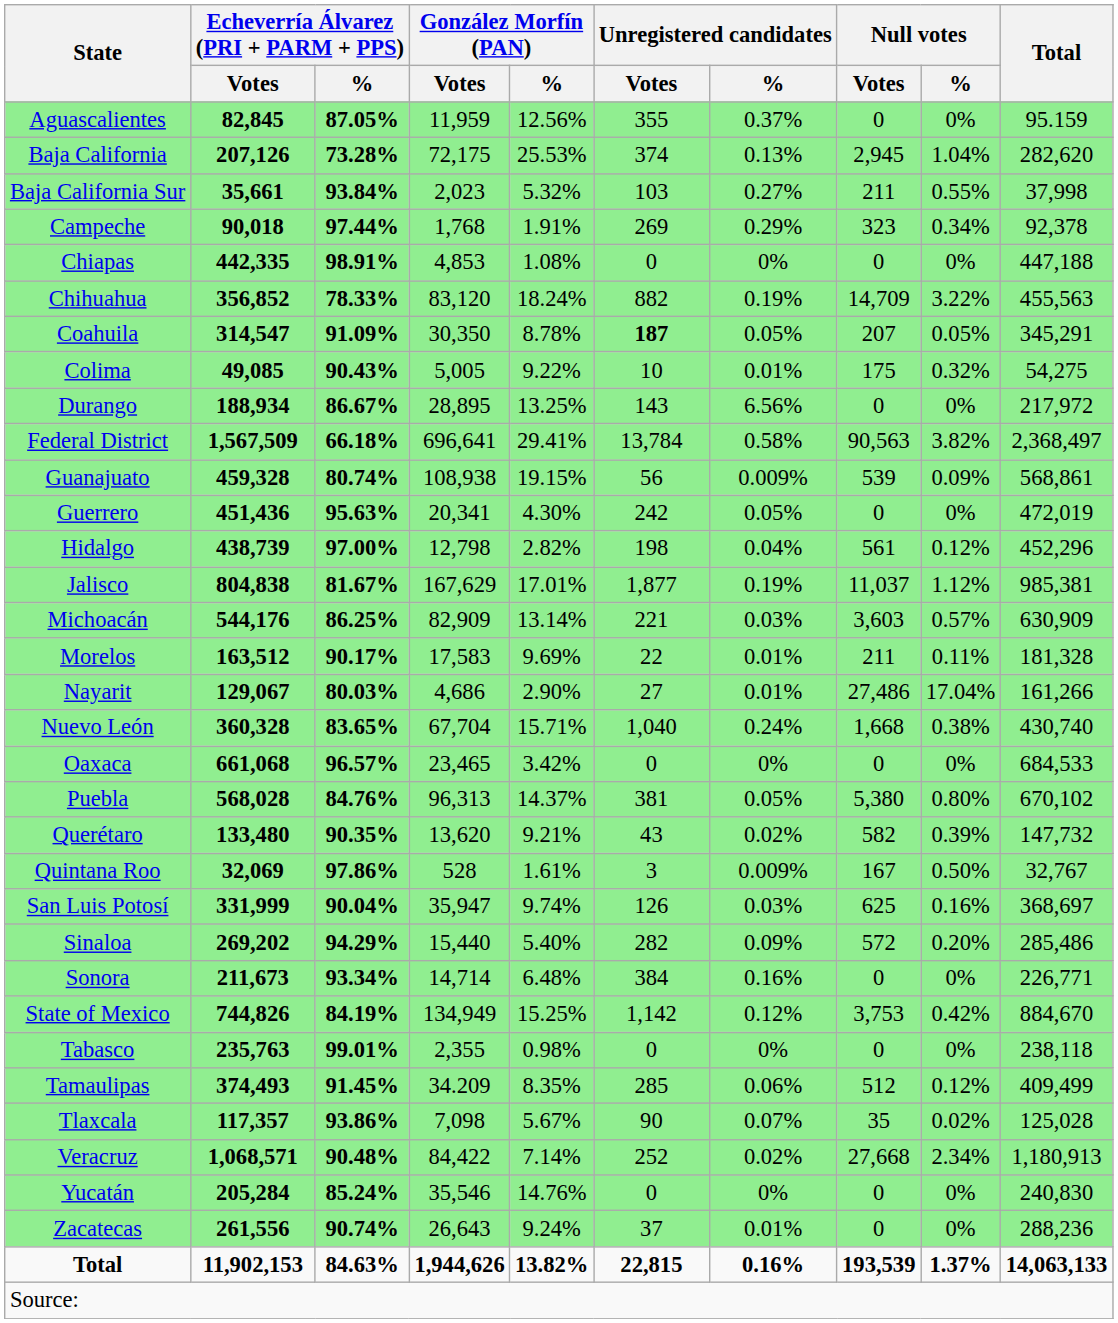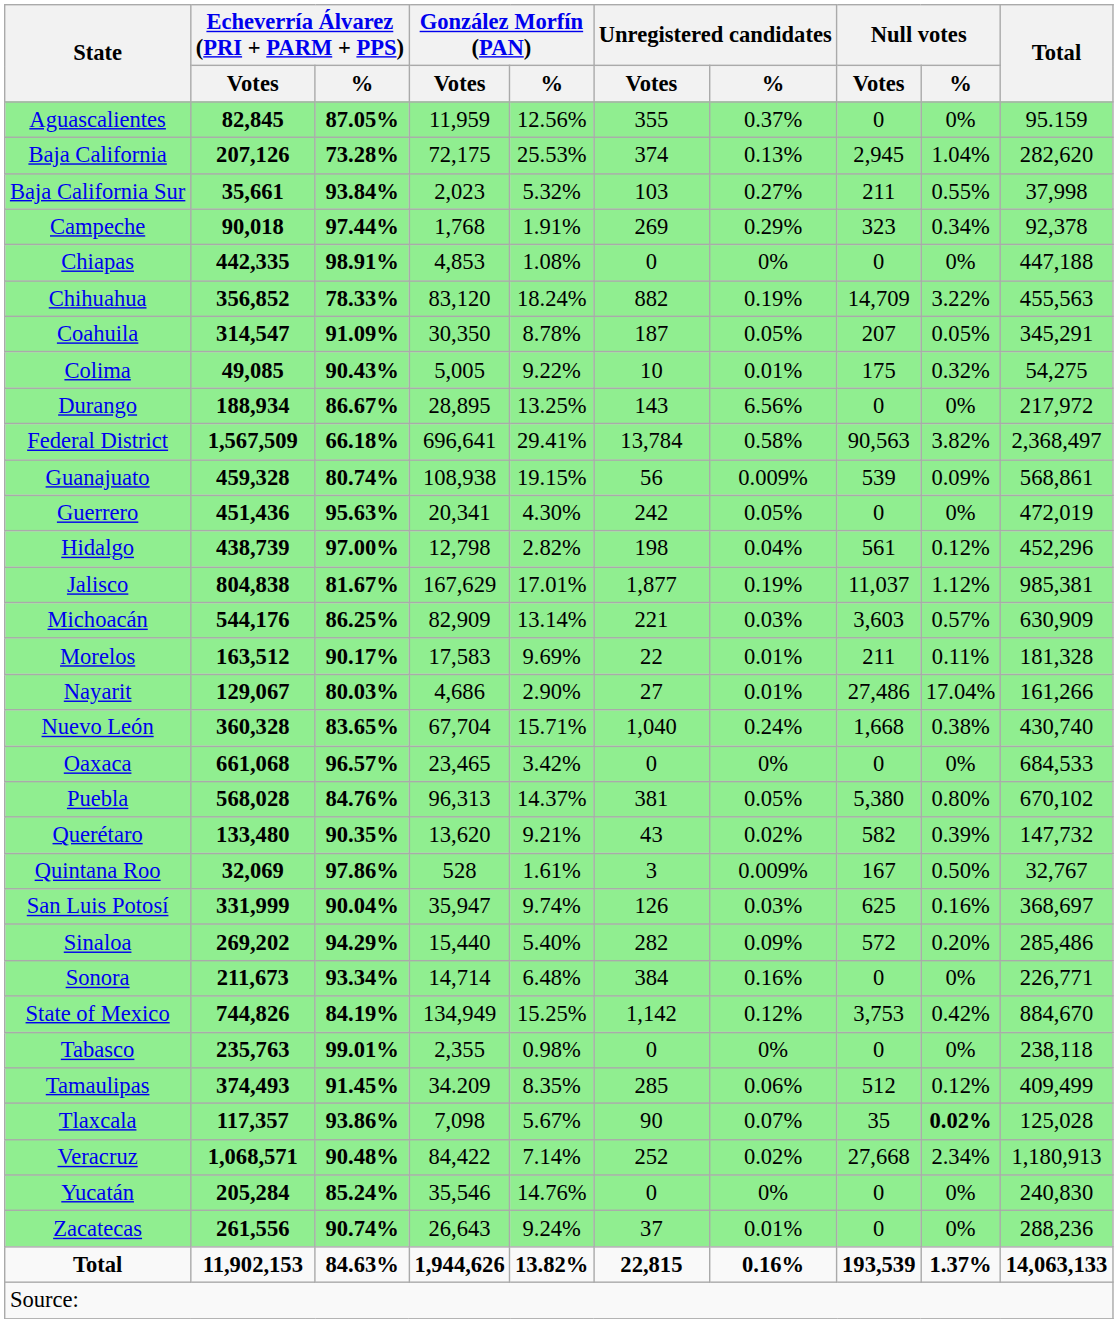(651, 333) bold -> (651, 333) normal
(961, 1121) normal -> (961, 1121) bold
